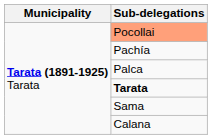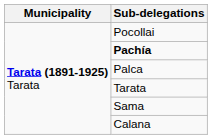(134, 32) lightsalmon background -> (134, 32) no background
(132, 50) normal -> (132, 50) bold
(131, 87) bold -> (130, 87) normal
